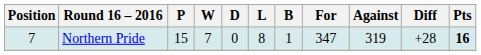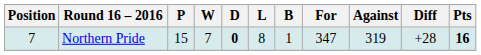(235, 38) normal -> (235, 38) bold
